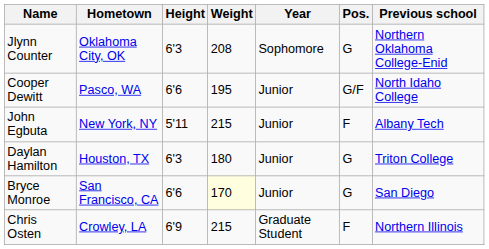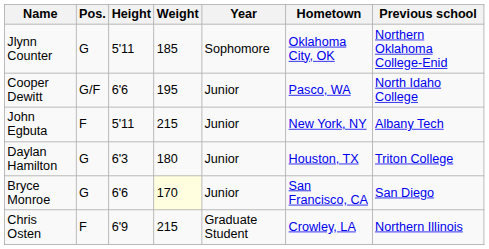columns swapped: (356, 14) <-> (119, 14)
(174, 48) 6'3 -> (123, 48) 5'11
(221, 48) 208 -> (167, 48) 185
